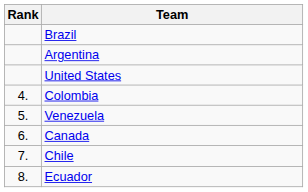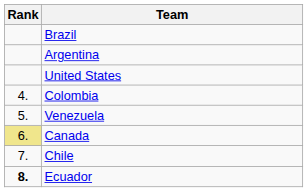(23, 136) no background -> (23, 136) khaki background
(23, 176) normal -> (23, 176) bold
